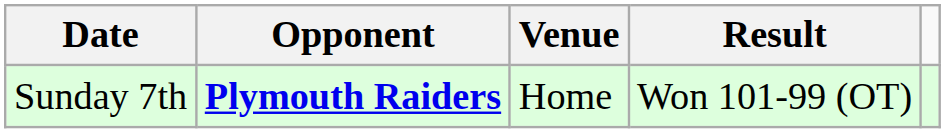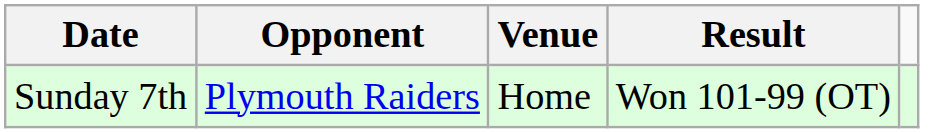(353, 95) bold -> (342, 95) normal
